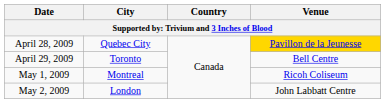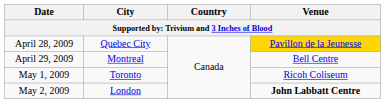(125, 59) Toronto -> (125, 59) Montreal
(125, 75) Montreal -> (125, 75) Toronto
(316, 91) normal -> (316, 91) bold
